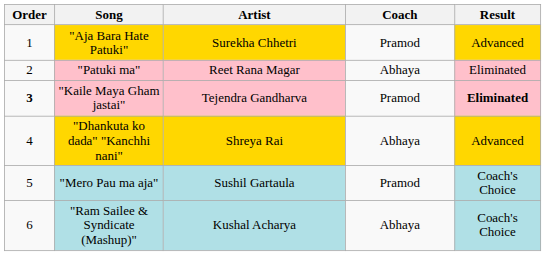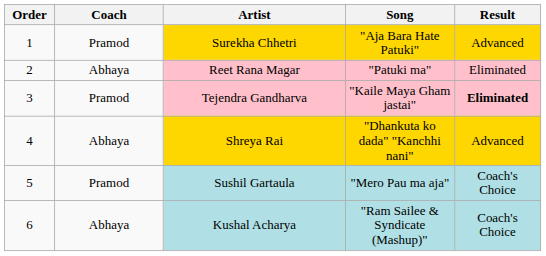columns swapped: (400, 14) <-> (109, 14)
(29, 98) bold -> (29, 98) normal
